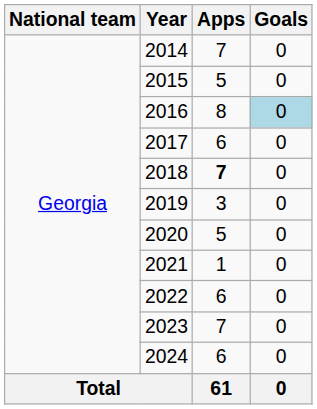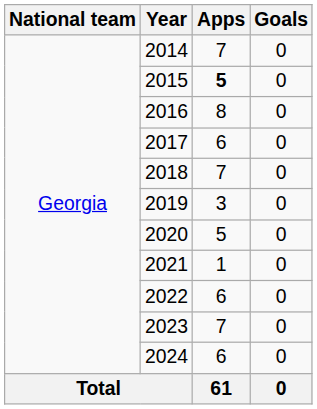(221, 81) normal -> (221, 81) bold
(281, 111) lightblue background -> (281, 111) no background
(221, 173) bold -> (221, 173) normal
